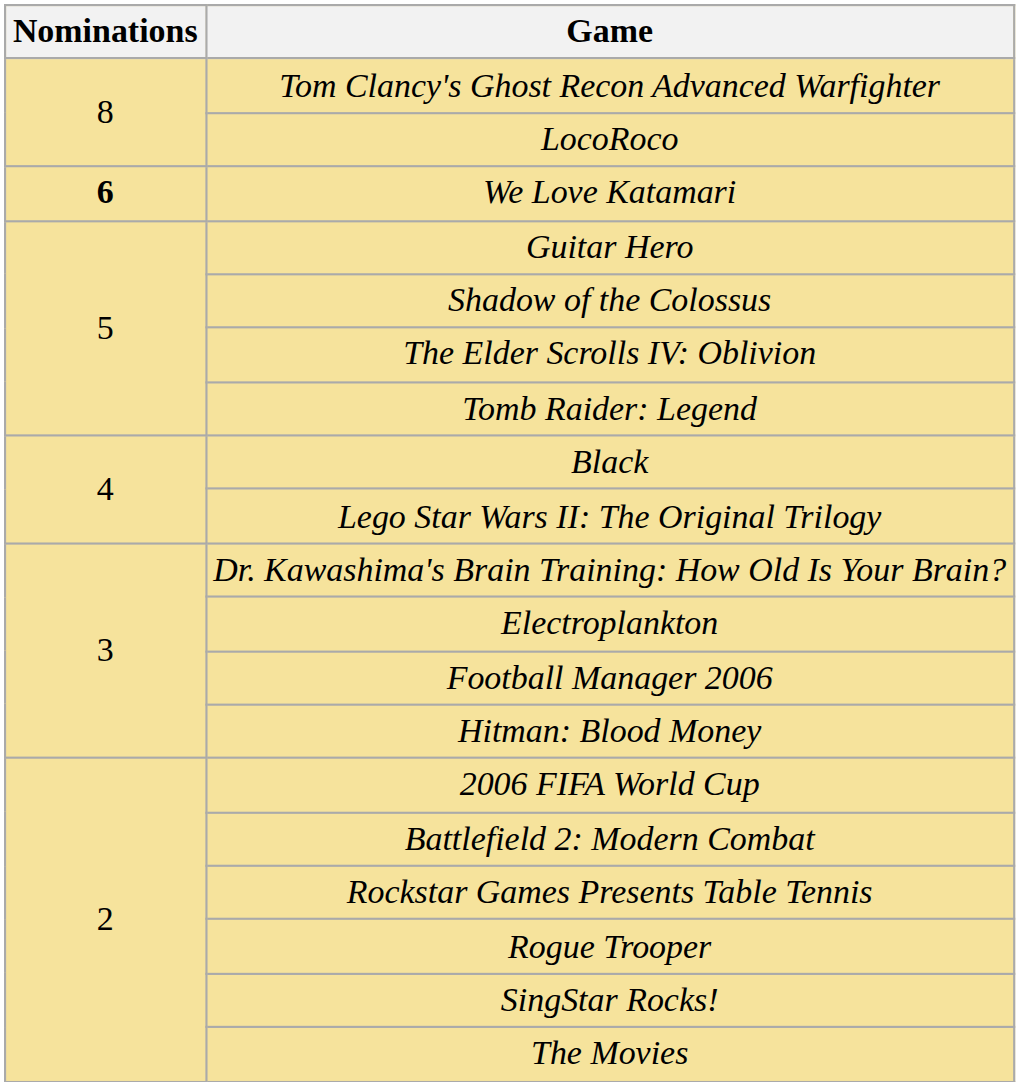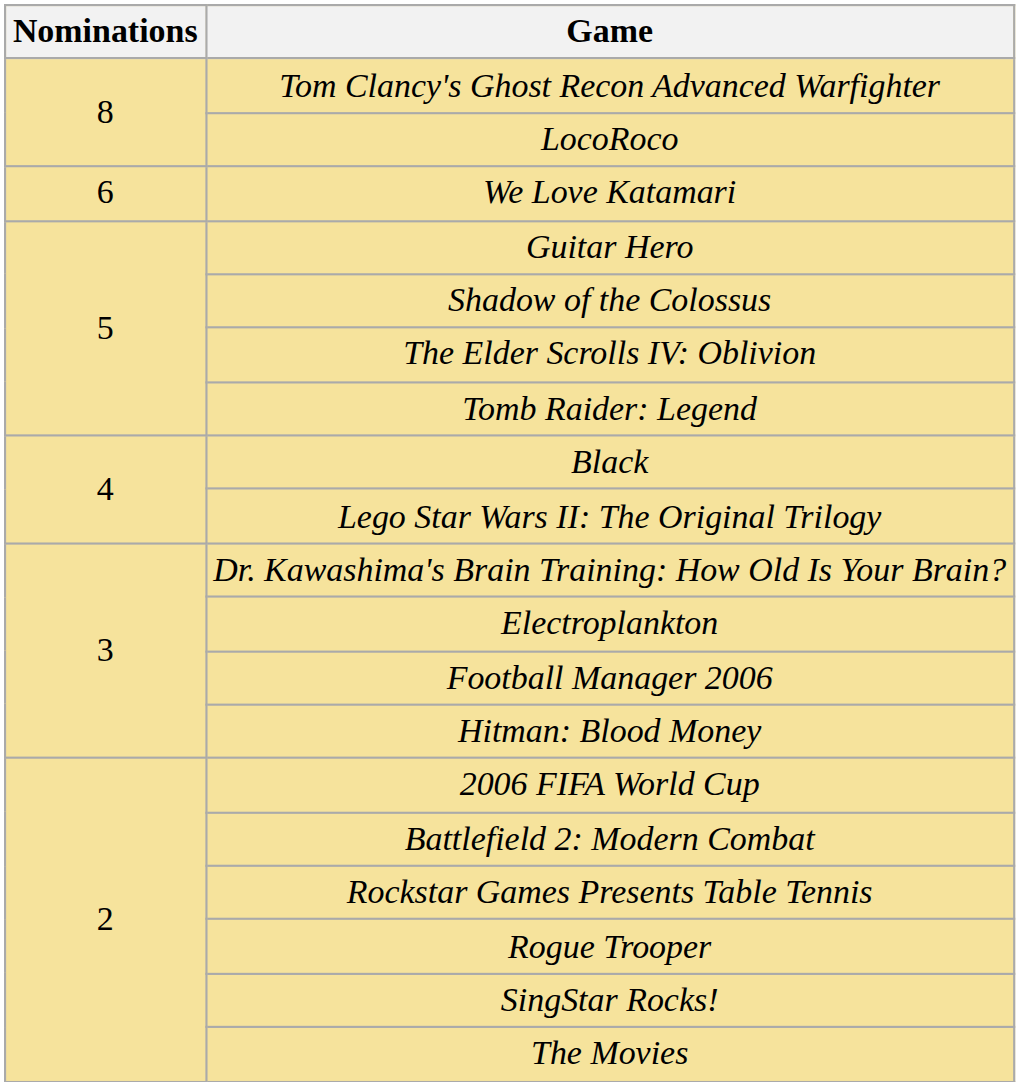(105, 192) bold -> (105, 192) normal
